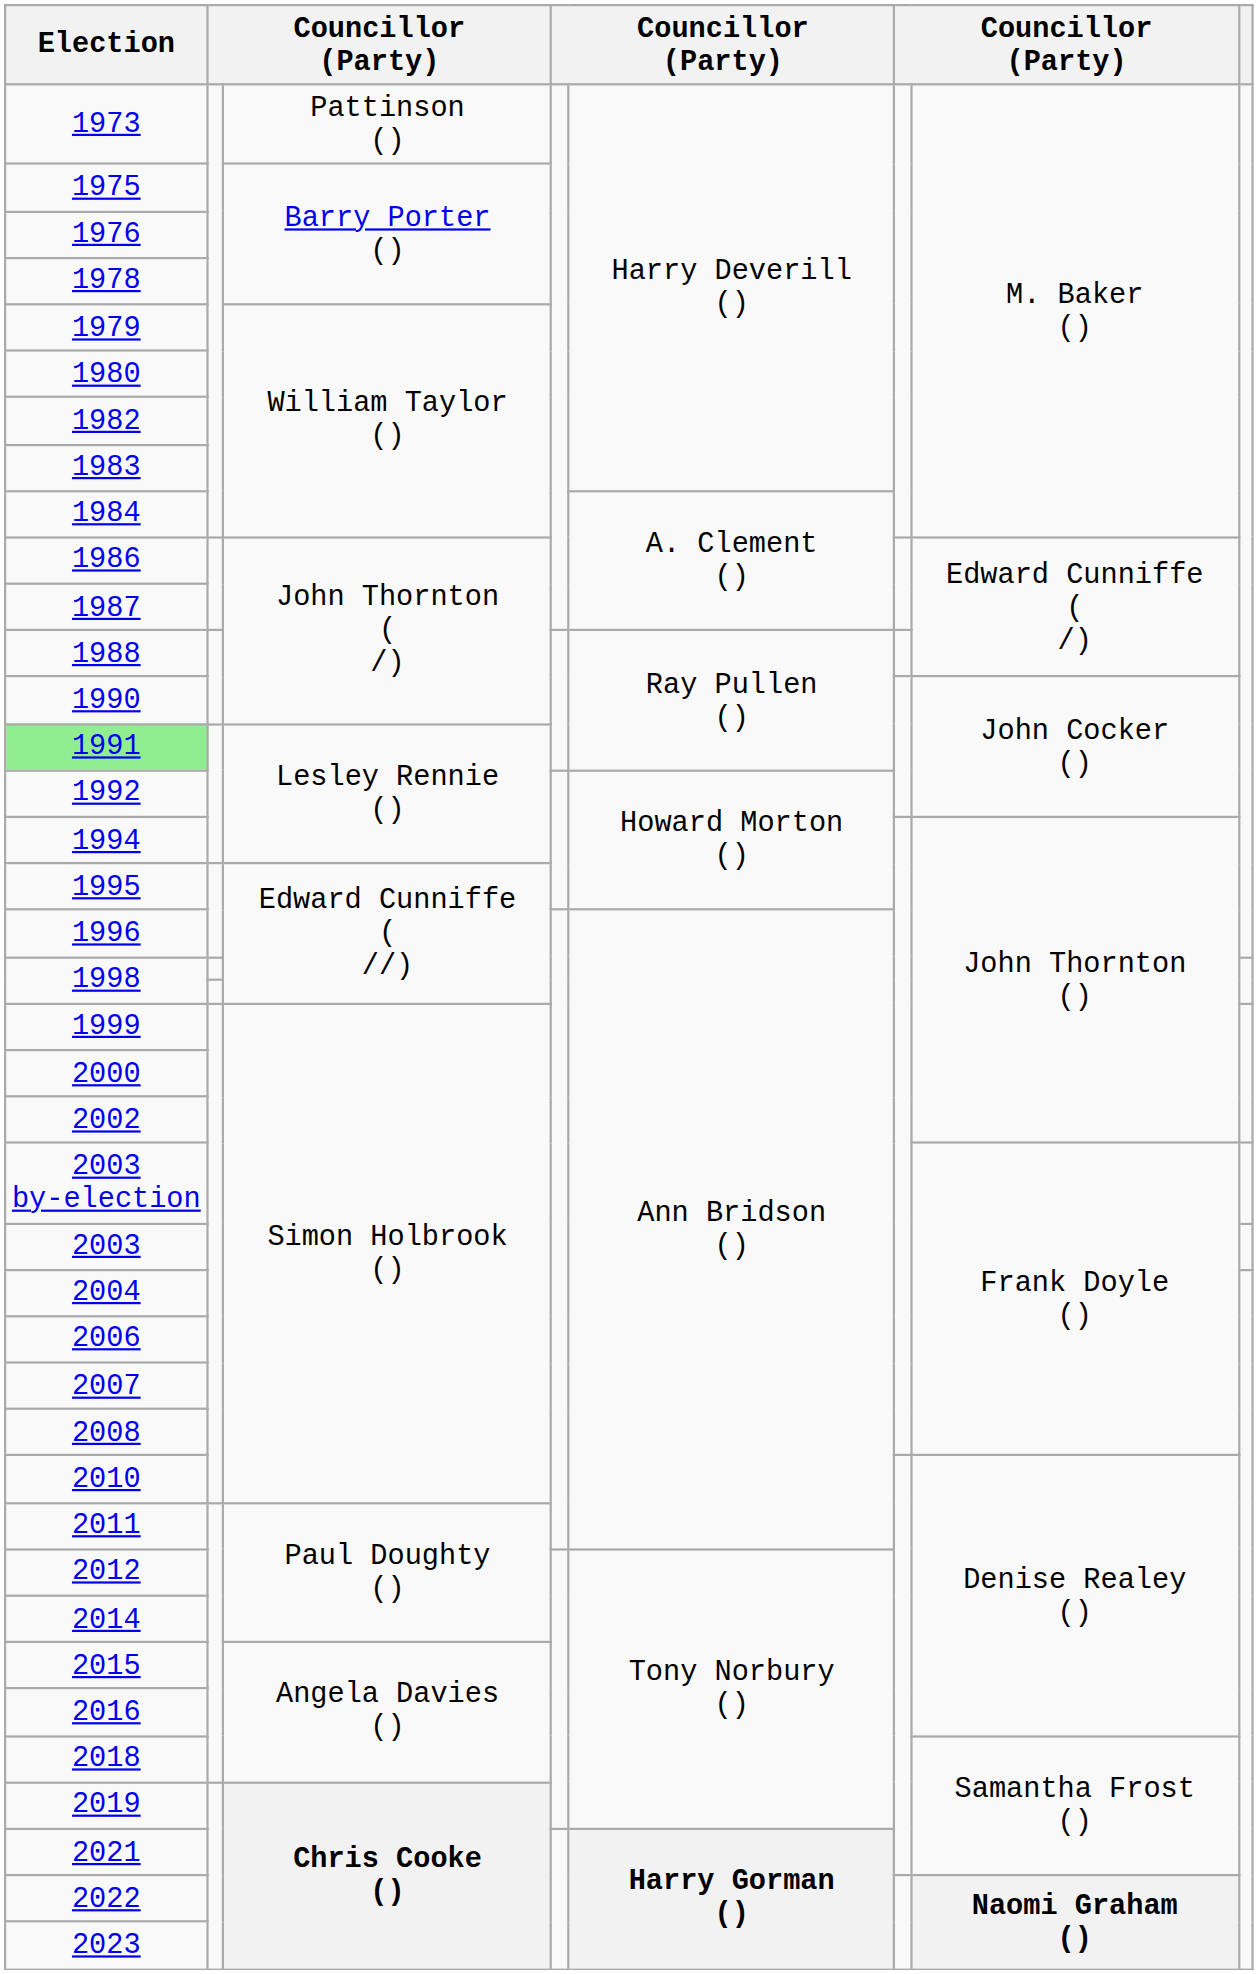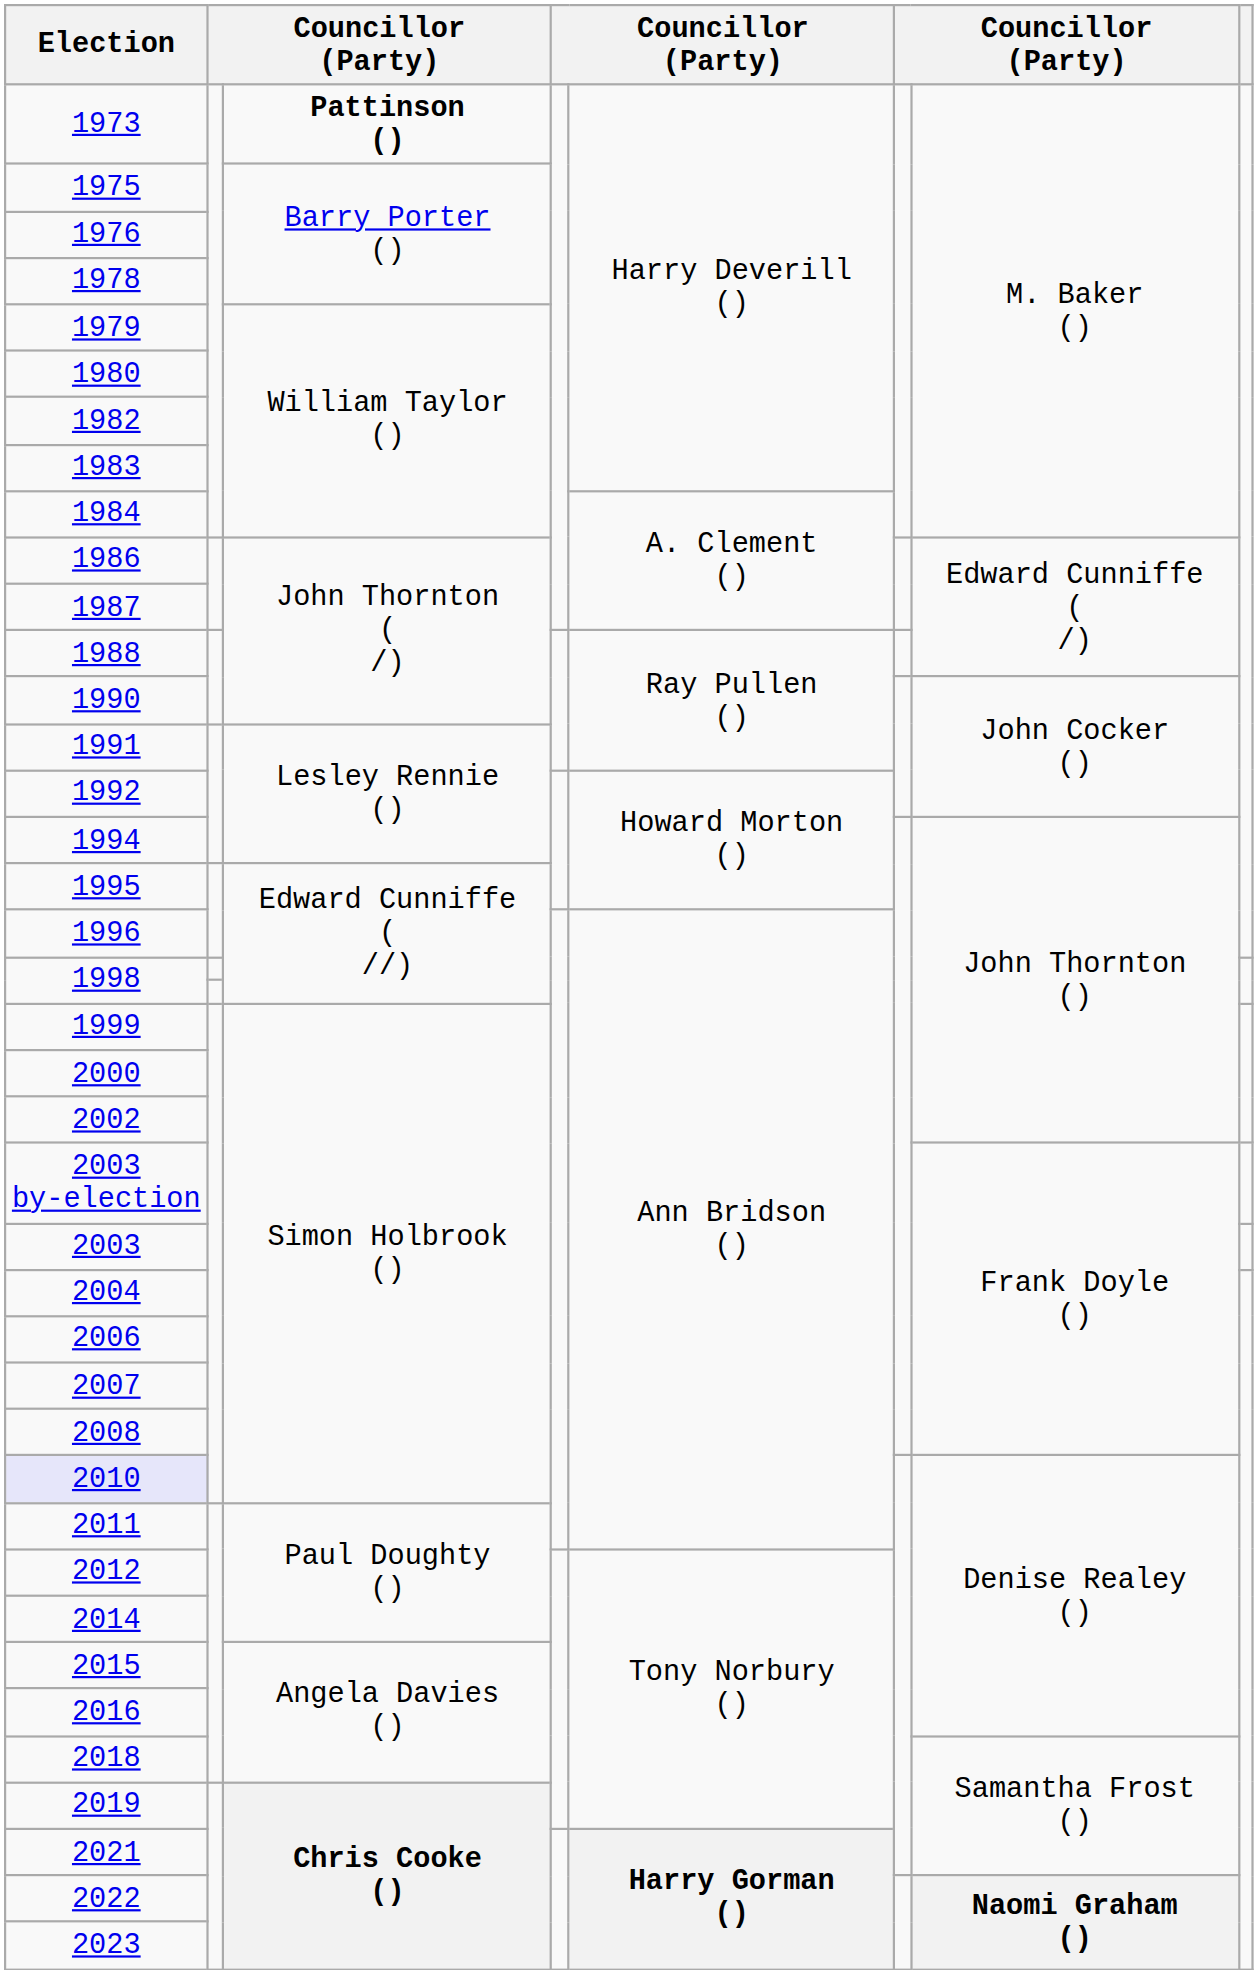(388, 125) normal -> (388, 125) bold
(106, 747) lightgreen background -> (106, 747) no background
(106, 1479) no background -> (106, 1479) lavender background
